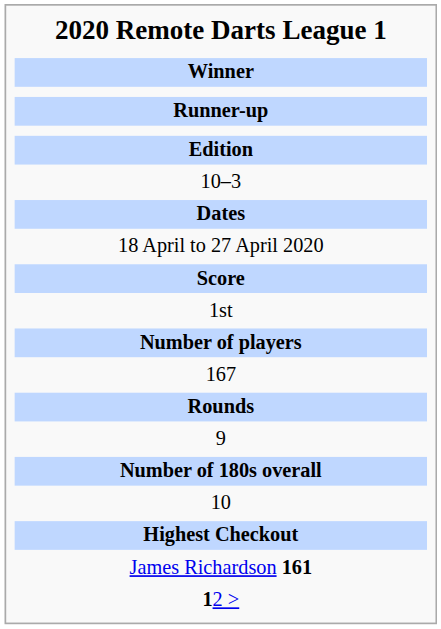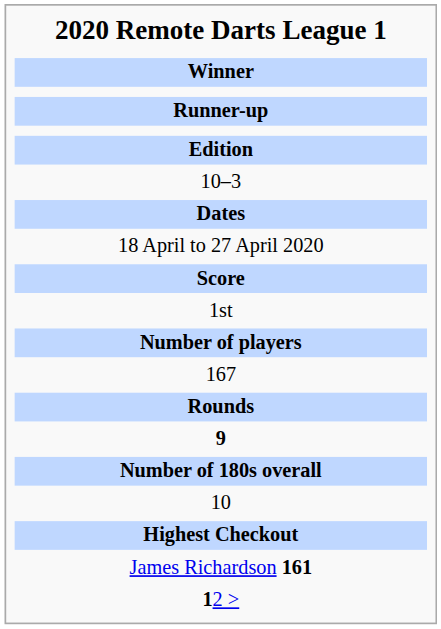(221, 439) normal -> (221, 439) bold
